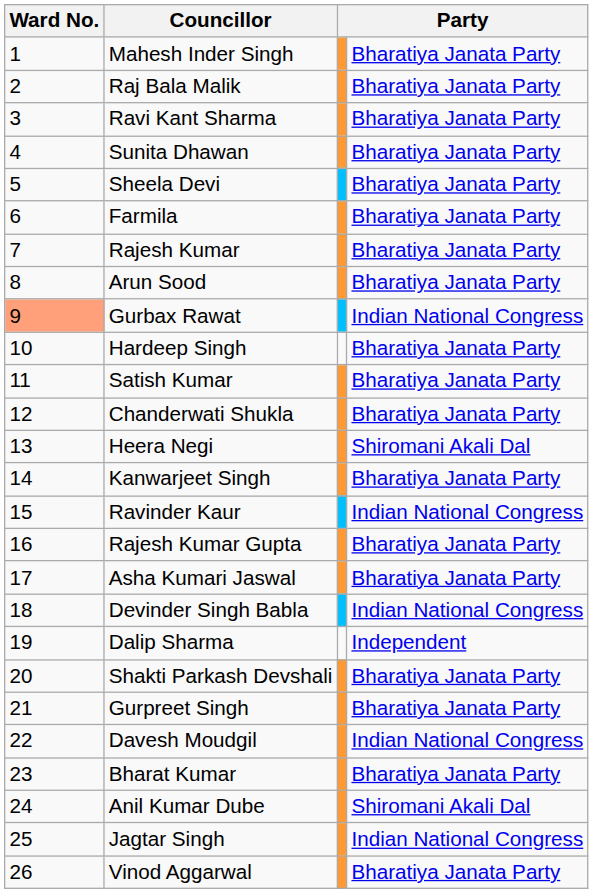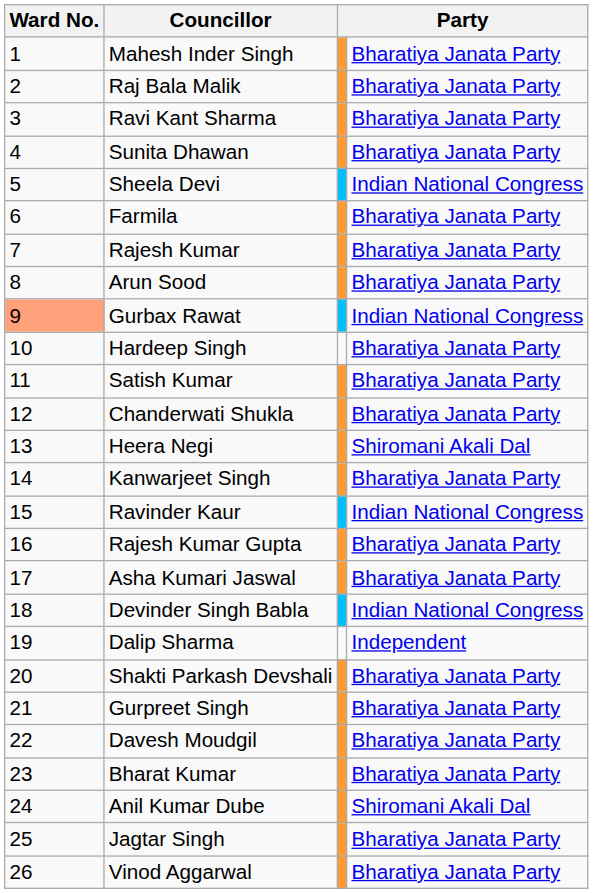(456, 184) Bharatiya Janata Party -> (467, 184) Indian National Congress
(467, 741) Indian National Congress -> (456, 741) Bharatiya Janata Party
(467, 839) Indian National Congress -> (456, 839) Bharatiya Janata Party
